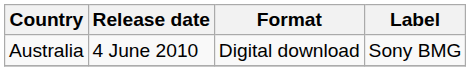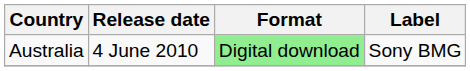(289, 50) no background -> (289, 50) lightgreen background
